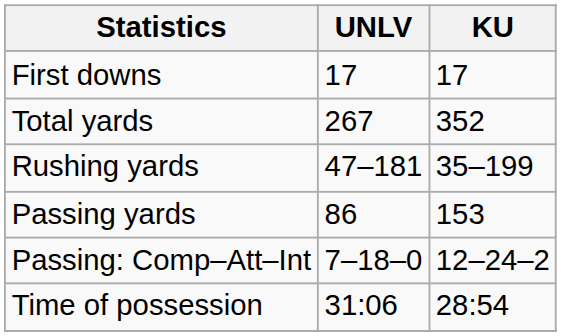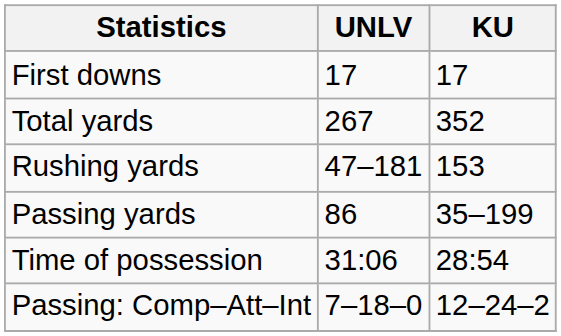(485, 167) 35–199 -> (460, 167) 153
(460, 213) 153 -> (485, 213) 35–199
rows swapped: (161, 260) <-> (137, 306)
